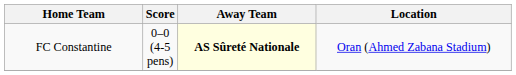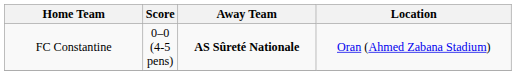(247, 47) lightyellow background -> (247, 47) no background
